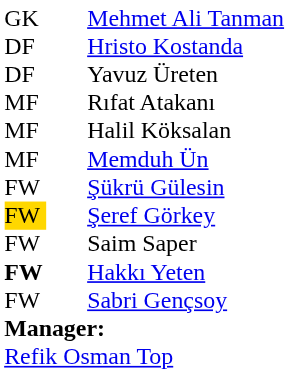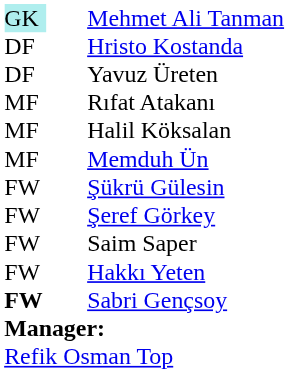(21, 17) no background -> (21, 17) paleturquoise background
(22, 215) gold background -> (22, 215) no background
(23, 271) bold -> (22, 271) normal
(22, 299) normal -> (23, 299) bold
